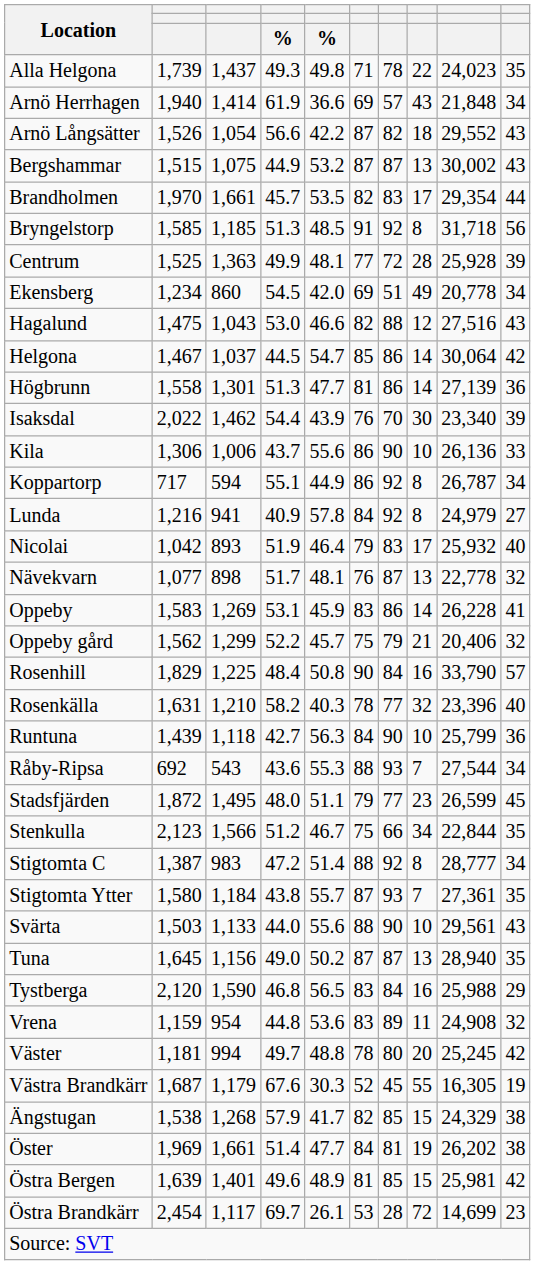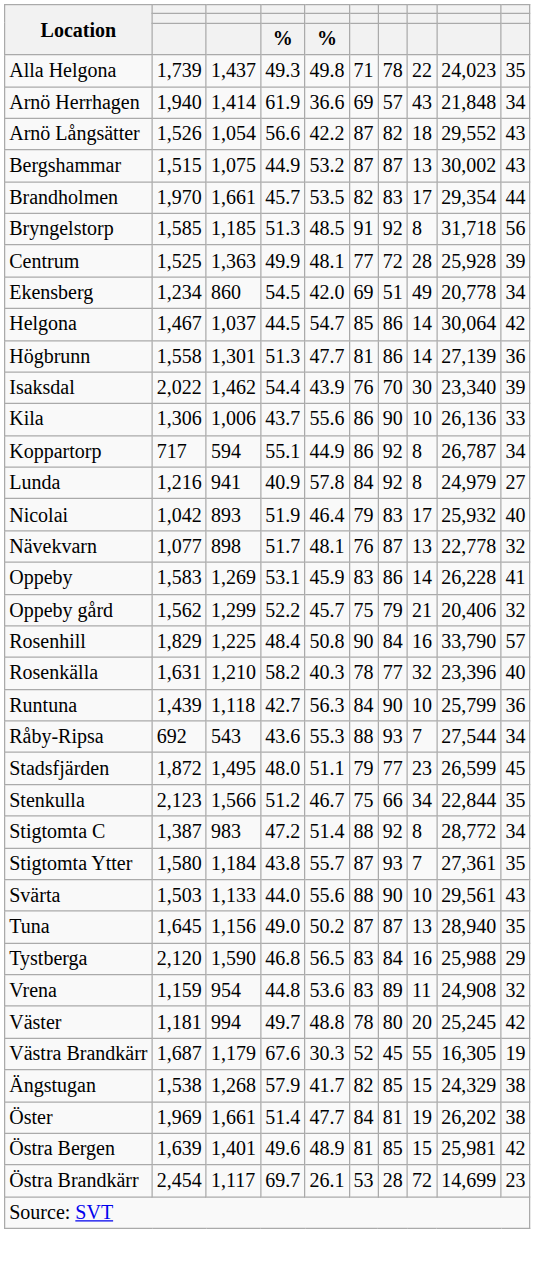- row: (48, 324)
(469, 863) 28,777 -> (469, 831) 28,772
